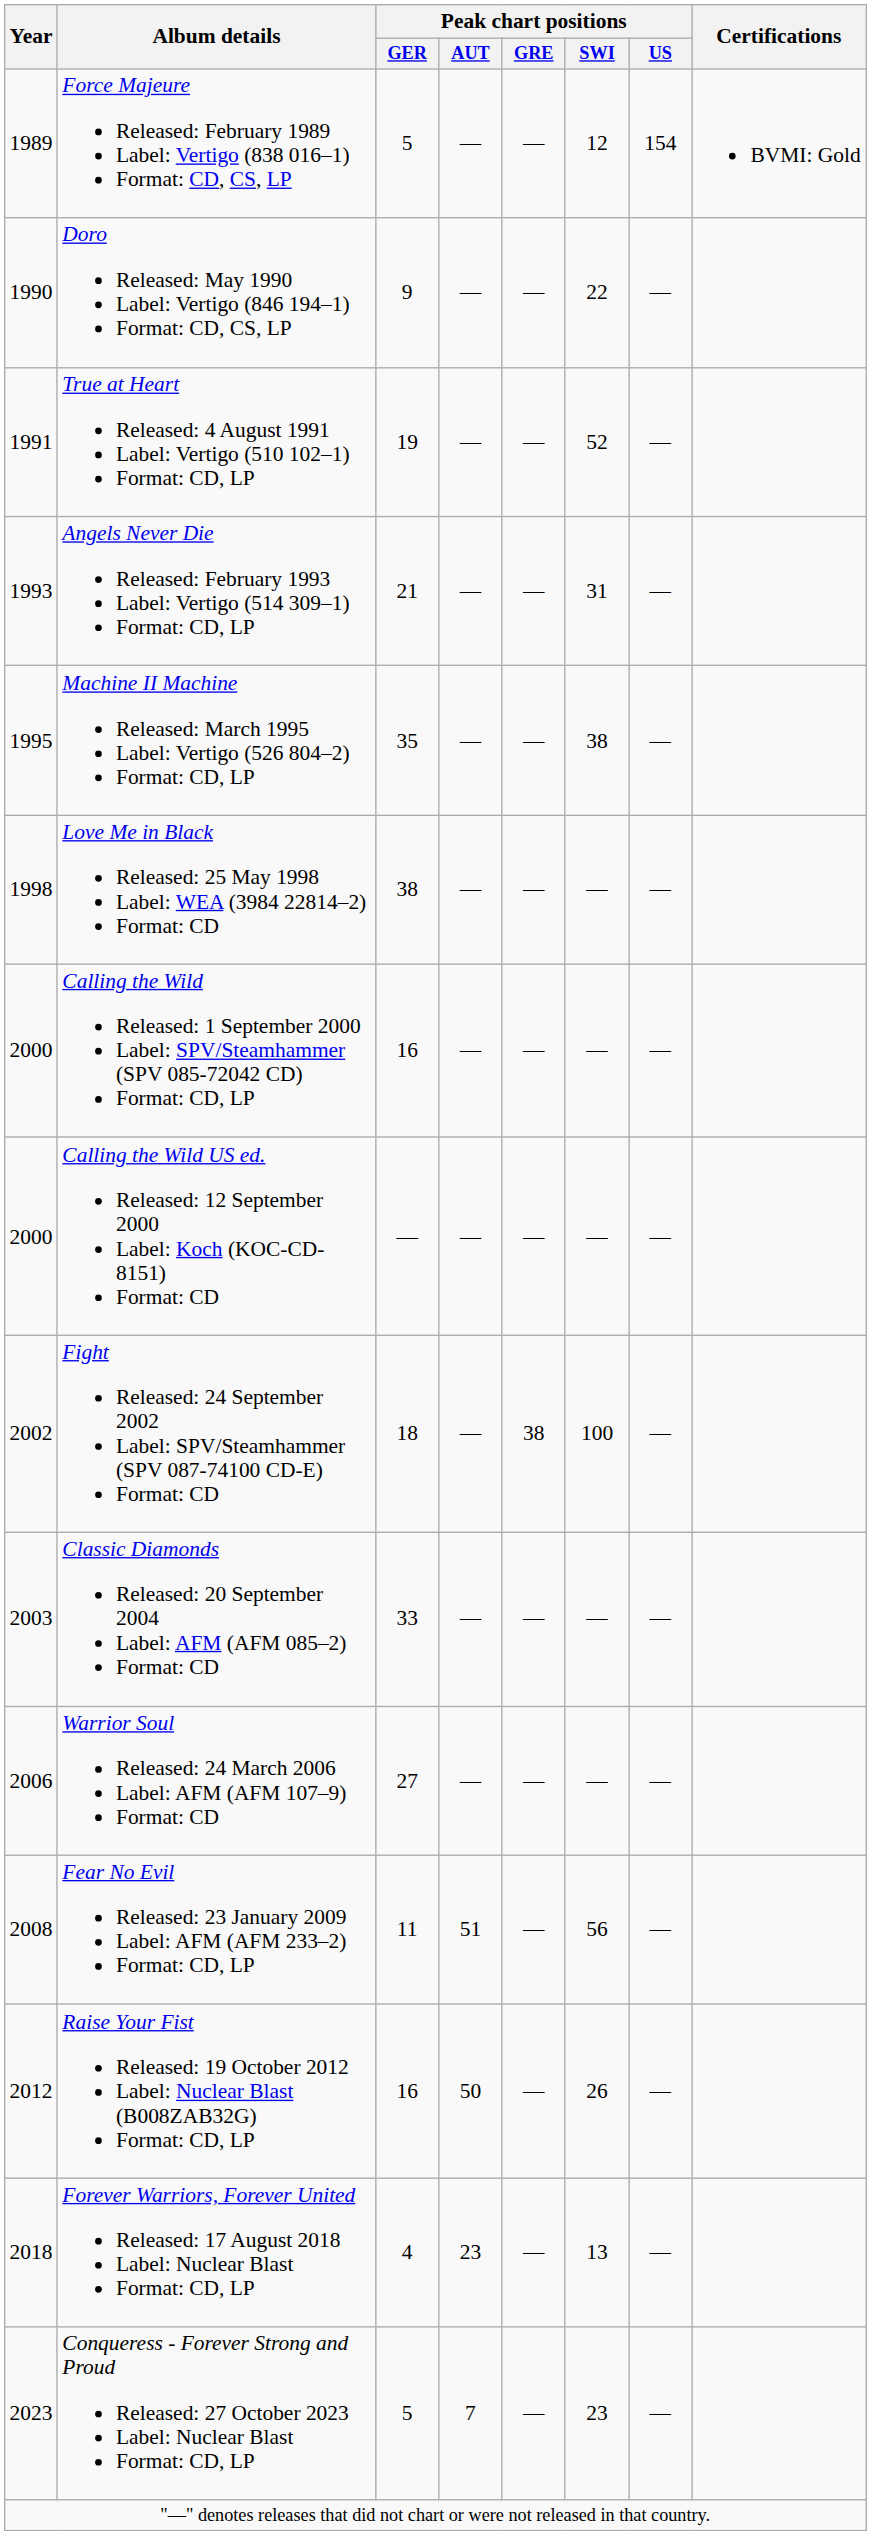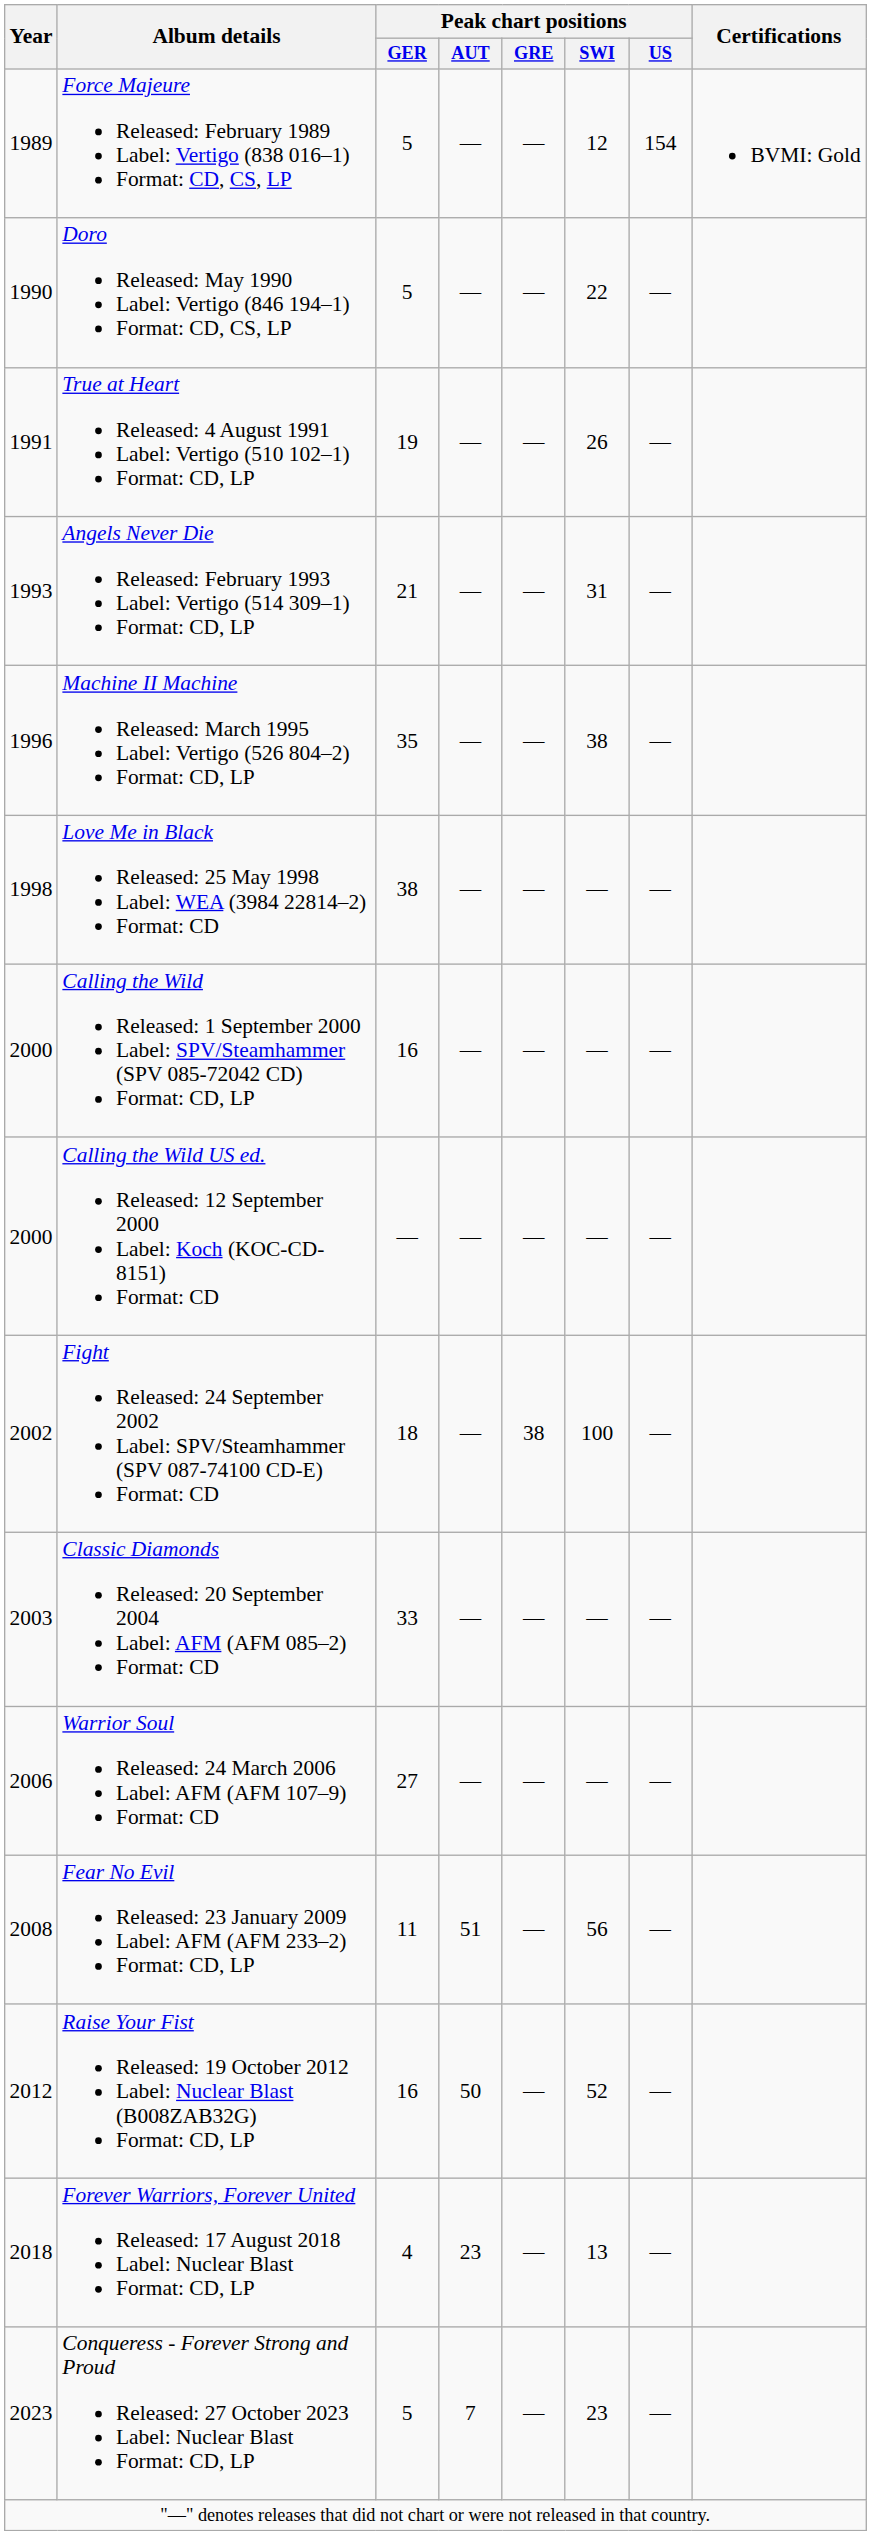(407, 292) 9 -> (407, 292) 5
(597, 441) 52 -> (597, 441) 26
(31, 740) 1995 -> (31, 740) 1996
(597, 2090) 26 -> (597, 2090) 52
